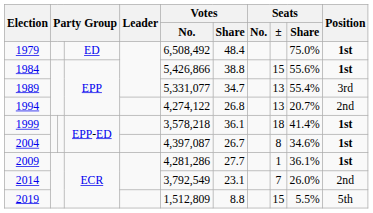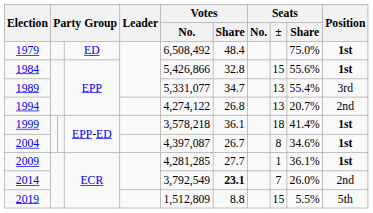(234, 69) 38.8 -> (234, 69) 32.8
(187, 161) 4,281,286 -> (187, 161) 4,281,285
(234, 180) normal -> (234, 180) bold
